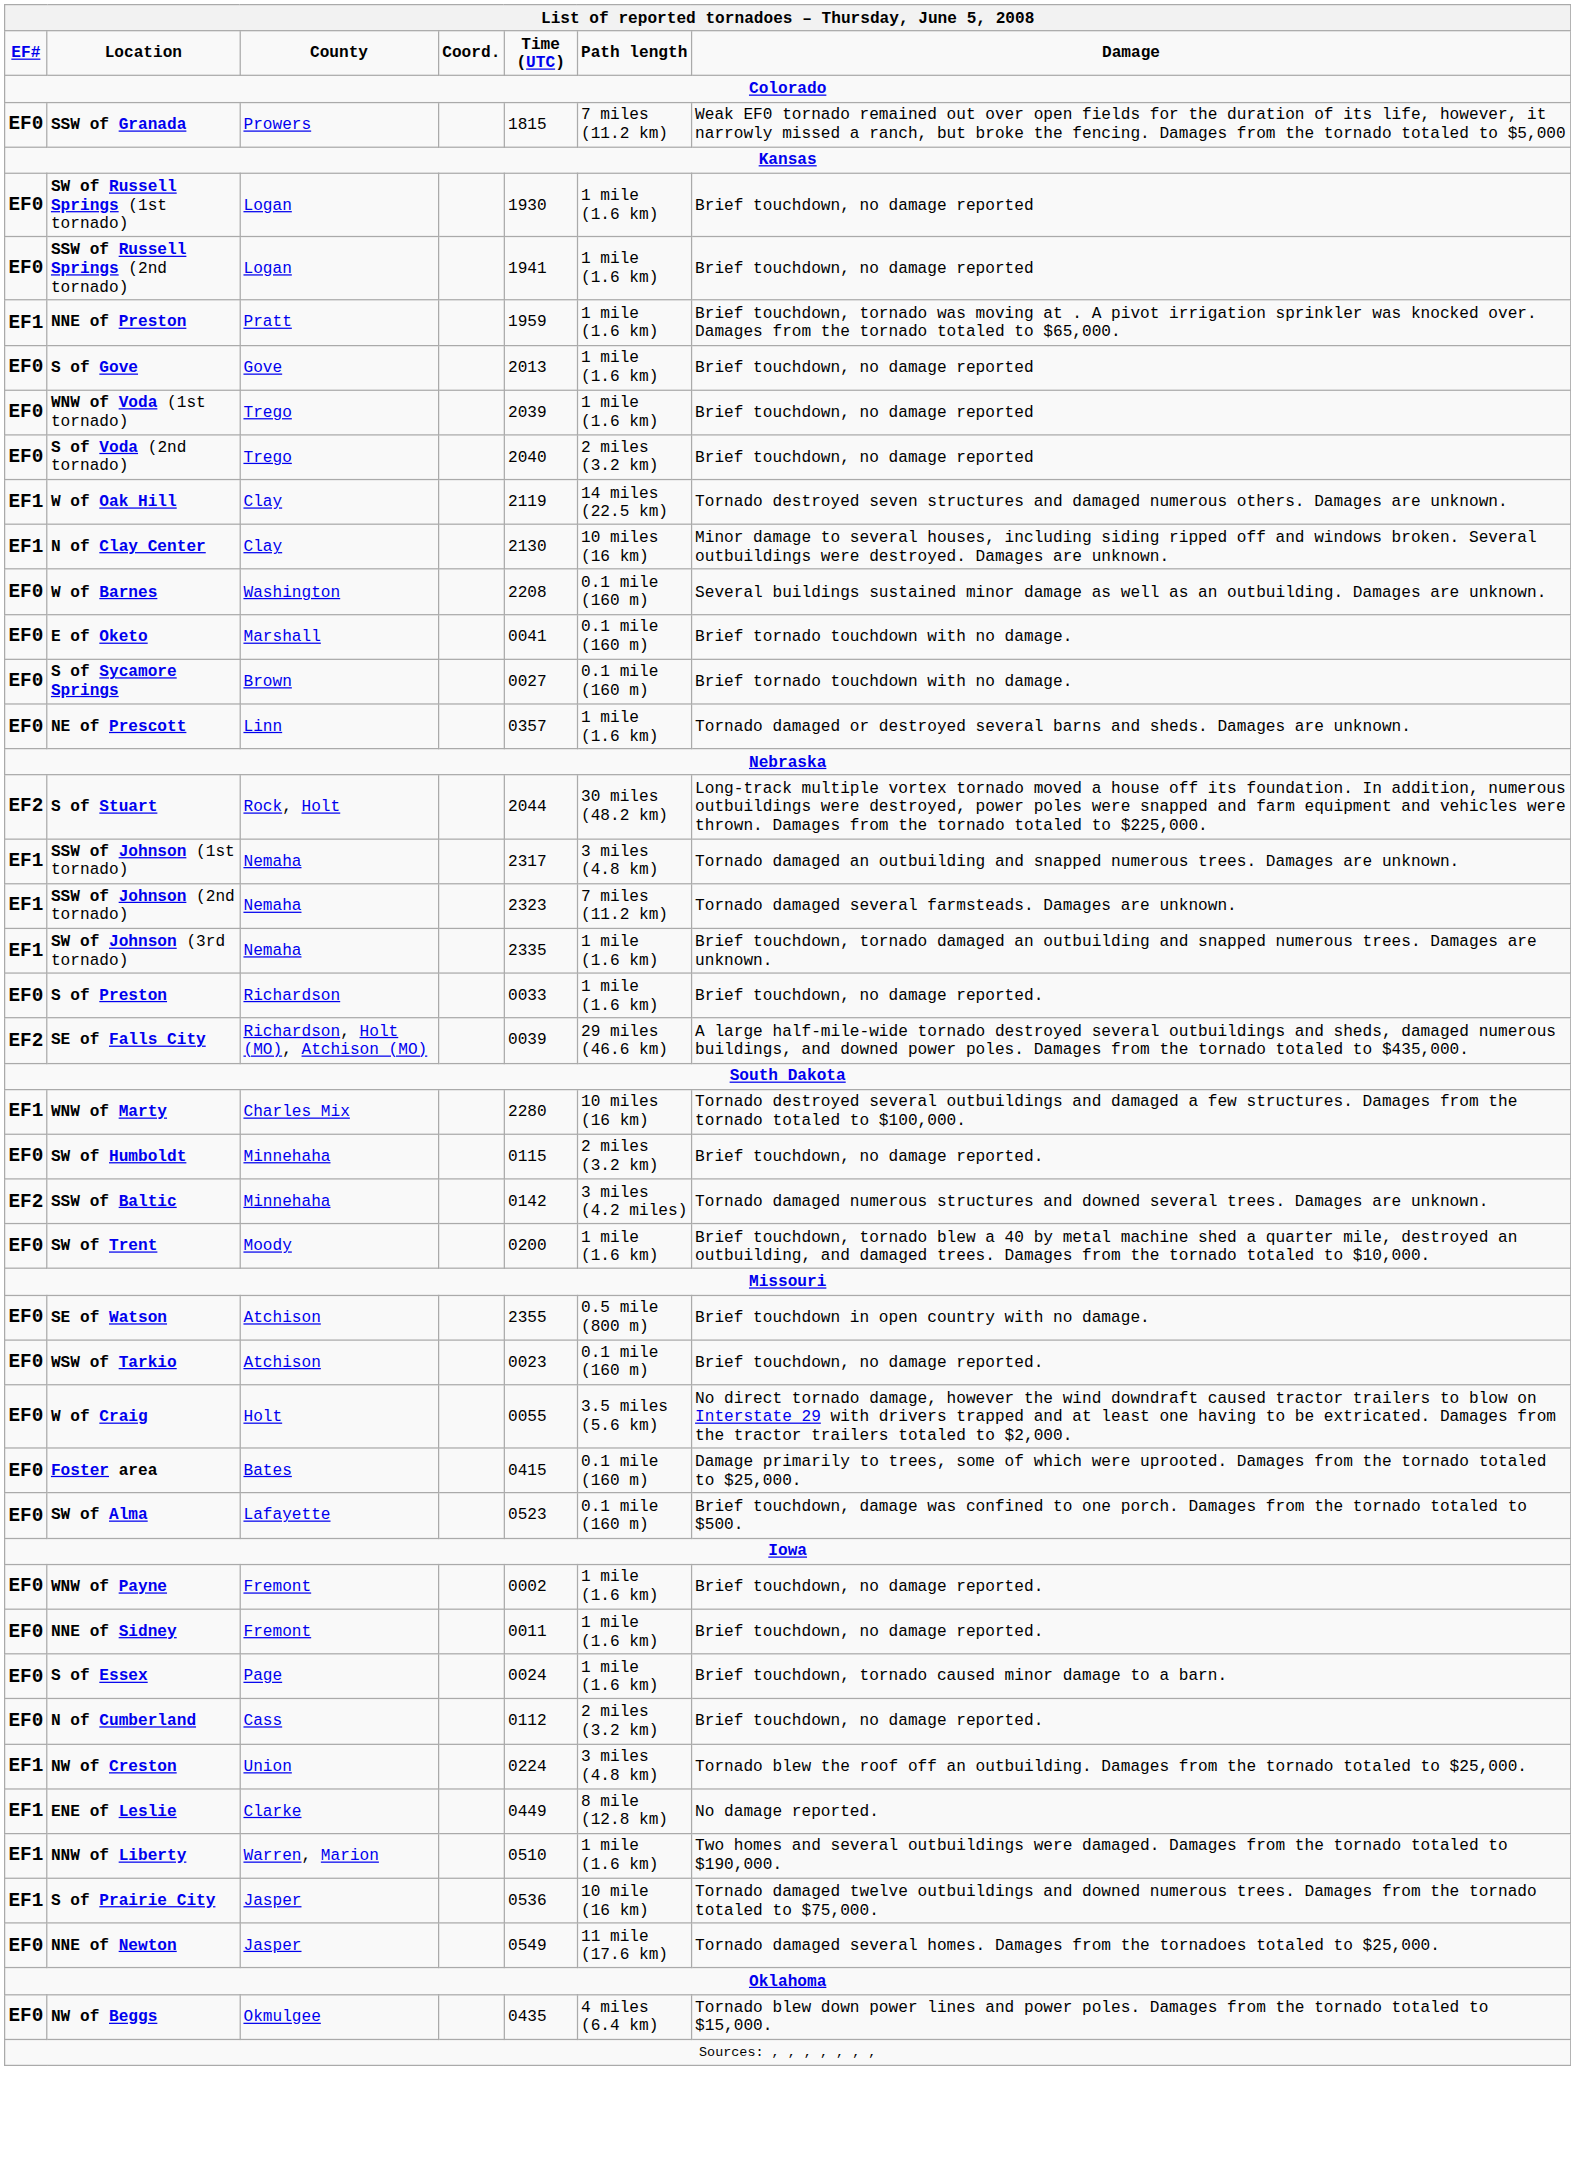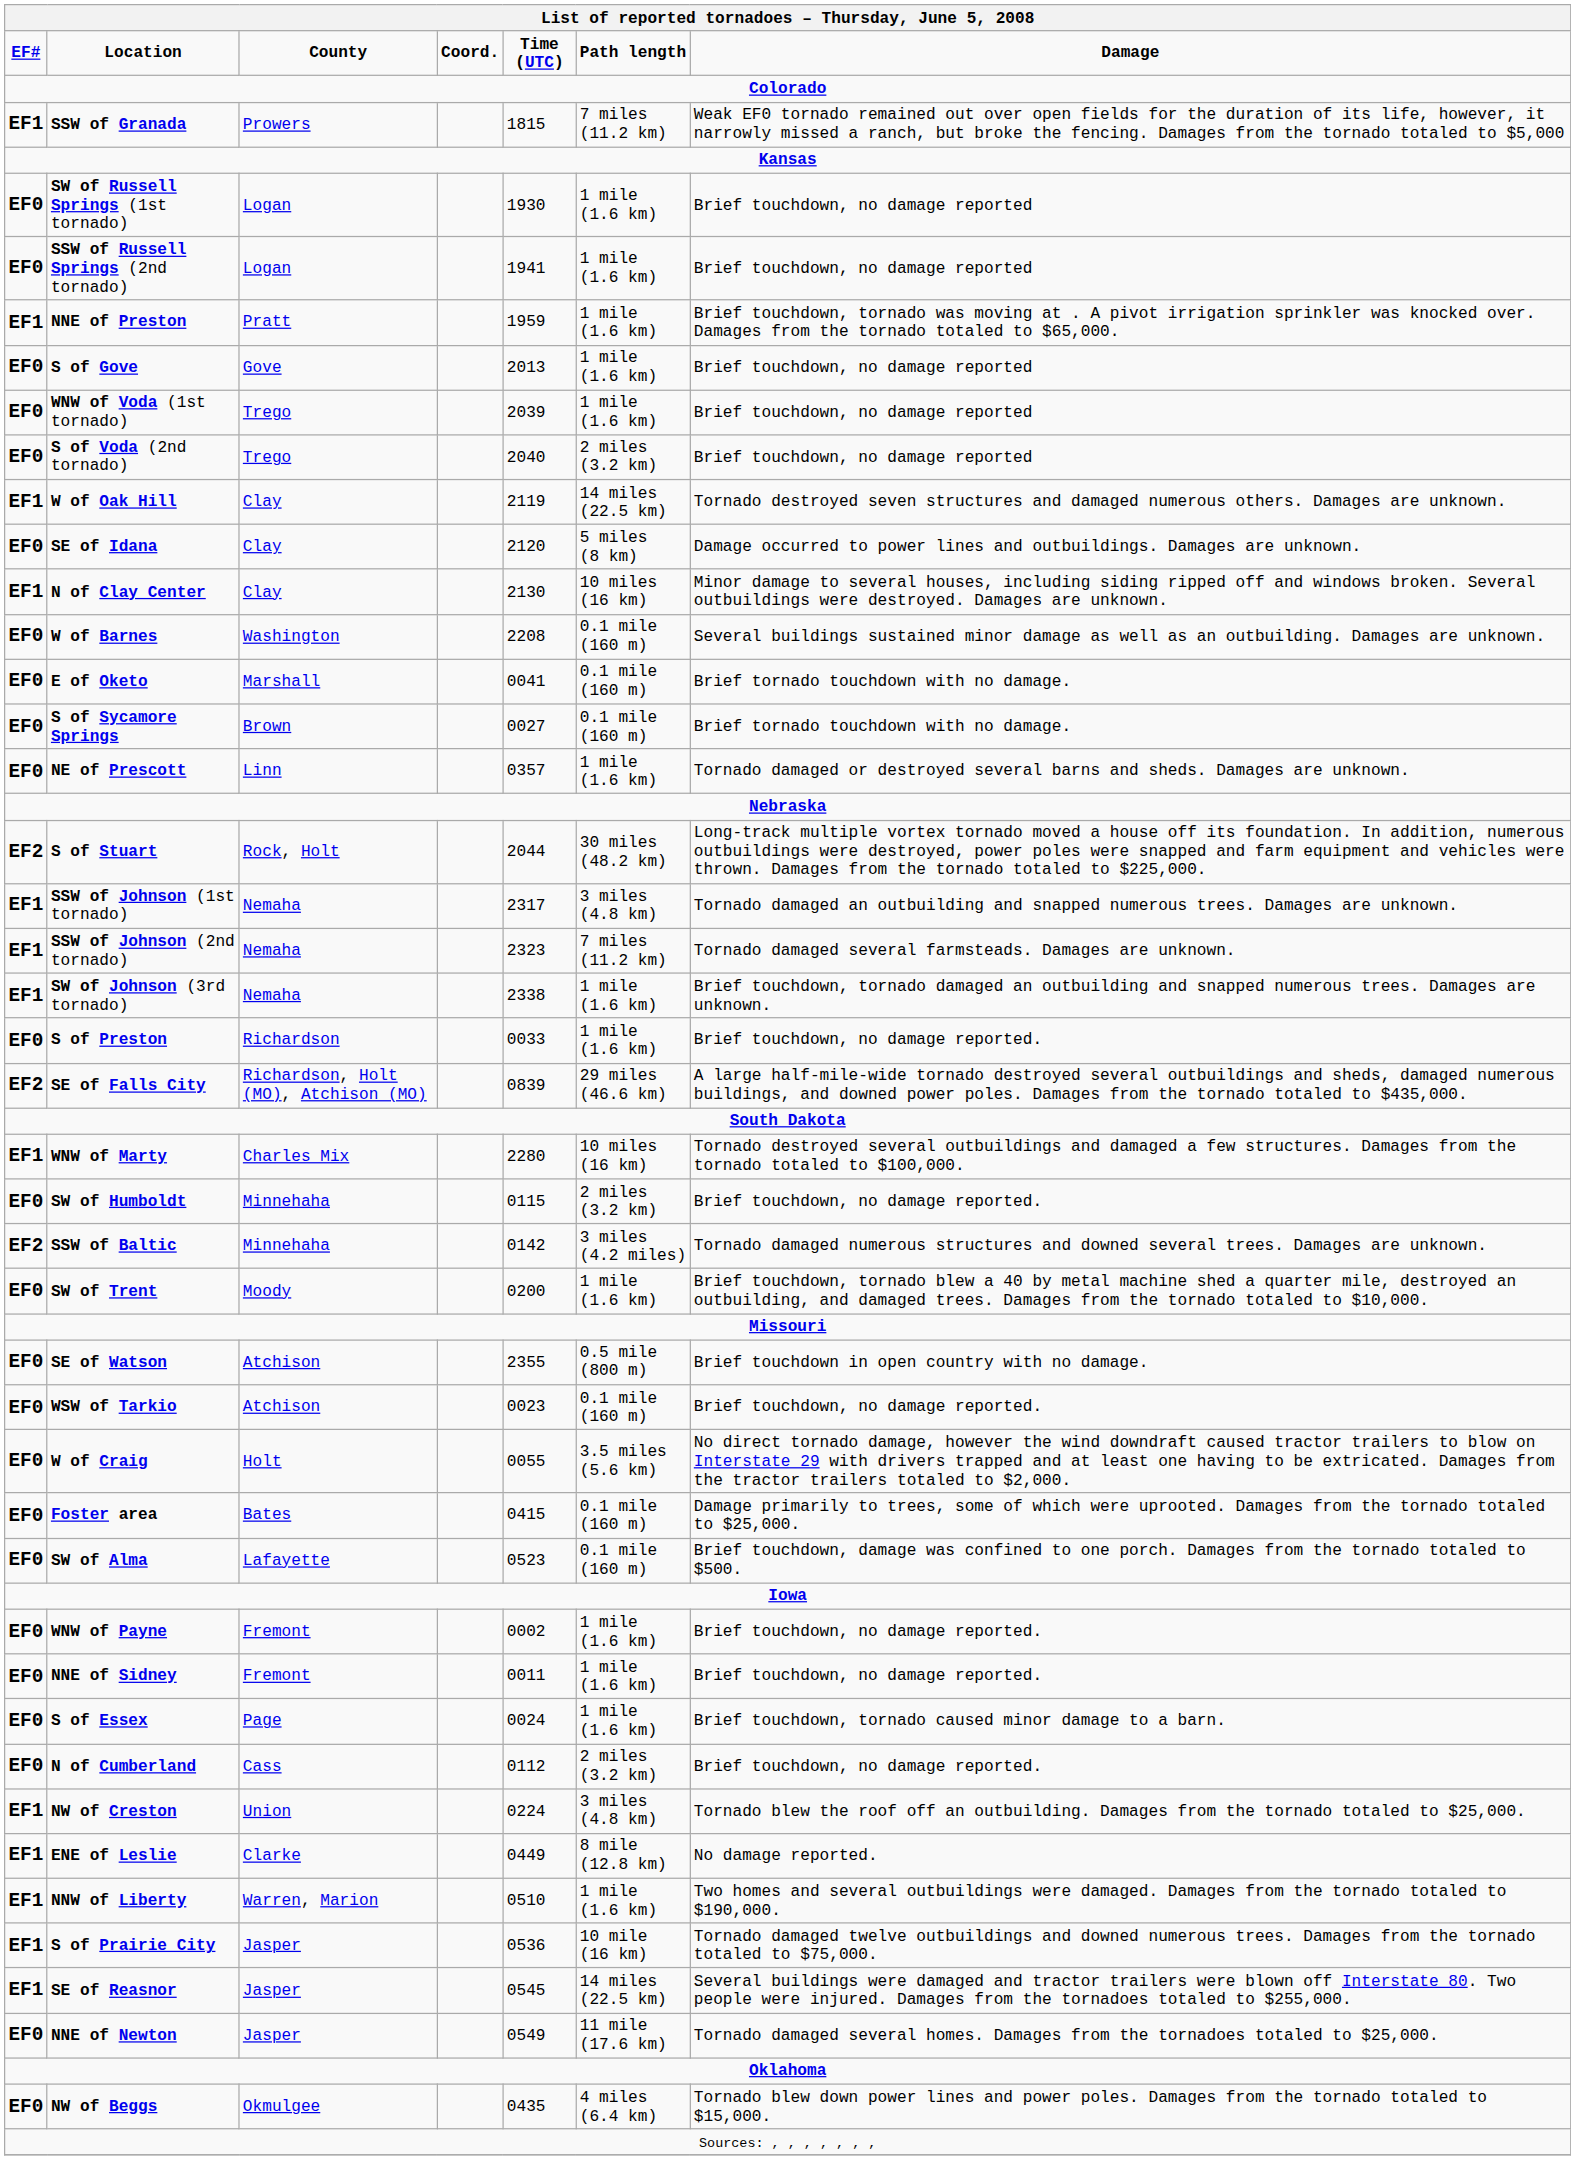(26, 124) EF0 -> (26, 124) EF1
+ row: (104, 547)
(527, 951) 2335 -> (526, 996) 2338
(527, 1041) 0039 -> (526, 1085) 0839
+ row: (114, 1991)
